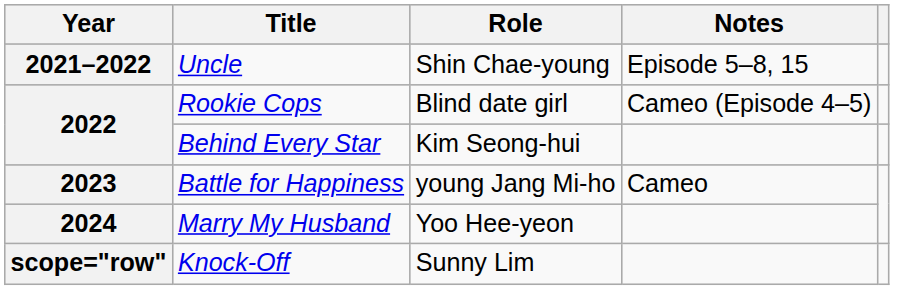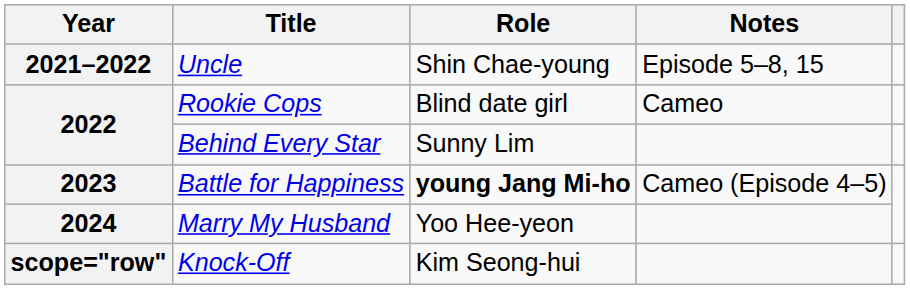(749, 104) Cameo (Episode 4–5) -> (683, 104) Cameo
(498, 143) Kim Seong-hui -> (475, 143) Sunny Lim
(516, 183) normal -> (523, 183) bold
(667, 183) Cameo -> (764, 183) Cameo (Episode 4–5)
(475, 263) Sunny Lim -> (498, 263) Kim Seong-hui
